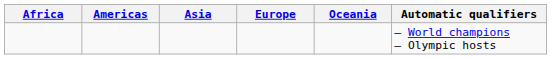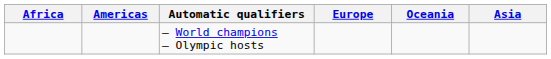columns swapped: (198, 14) <-> (469, 14)
